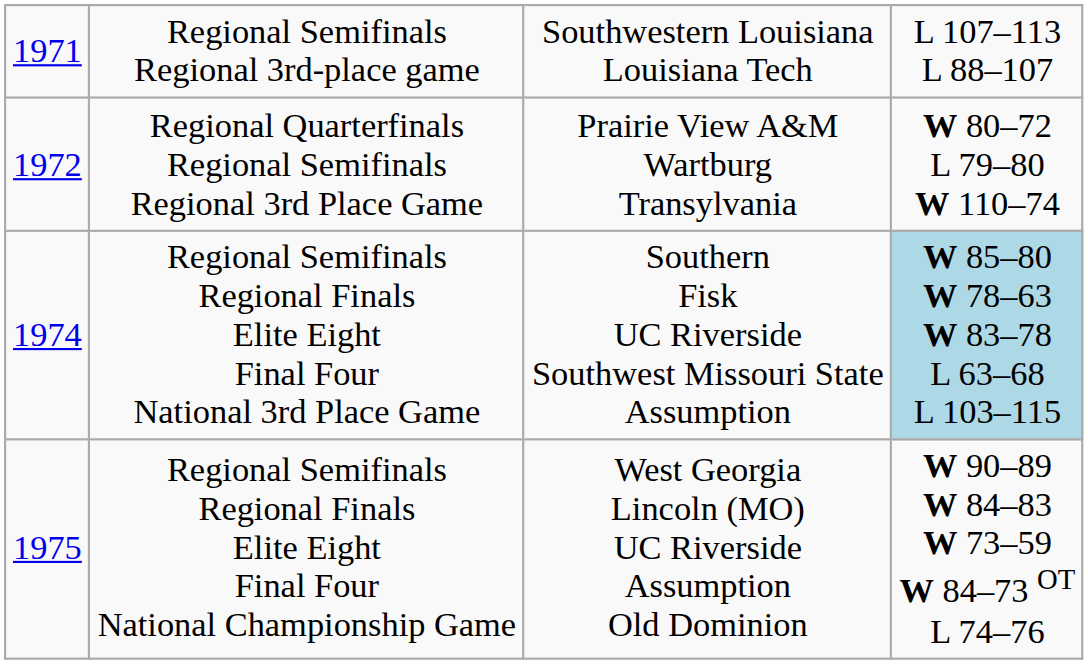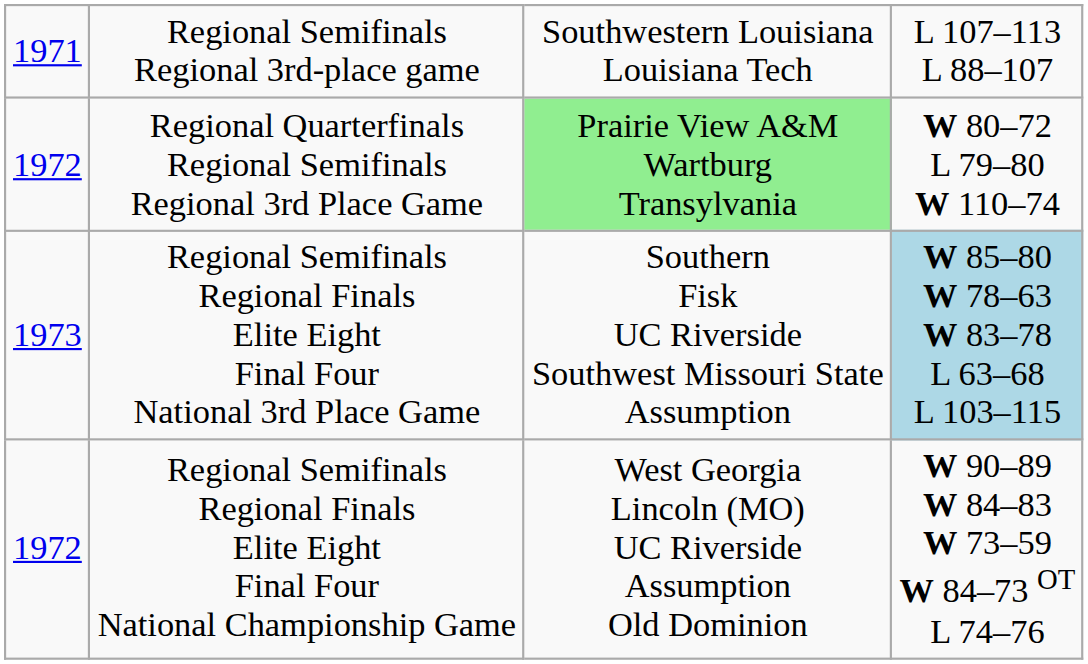(708, 163) no background -> (708, 163) lightgreen background
(47, 334) 1974 -> (47, 334) 1973
(47, 548) 1975 -> (47, 548) 1972
